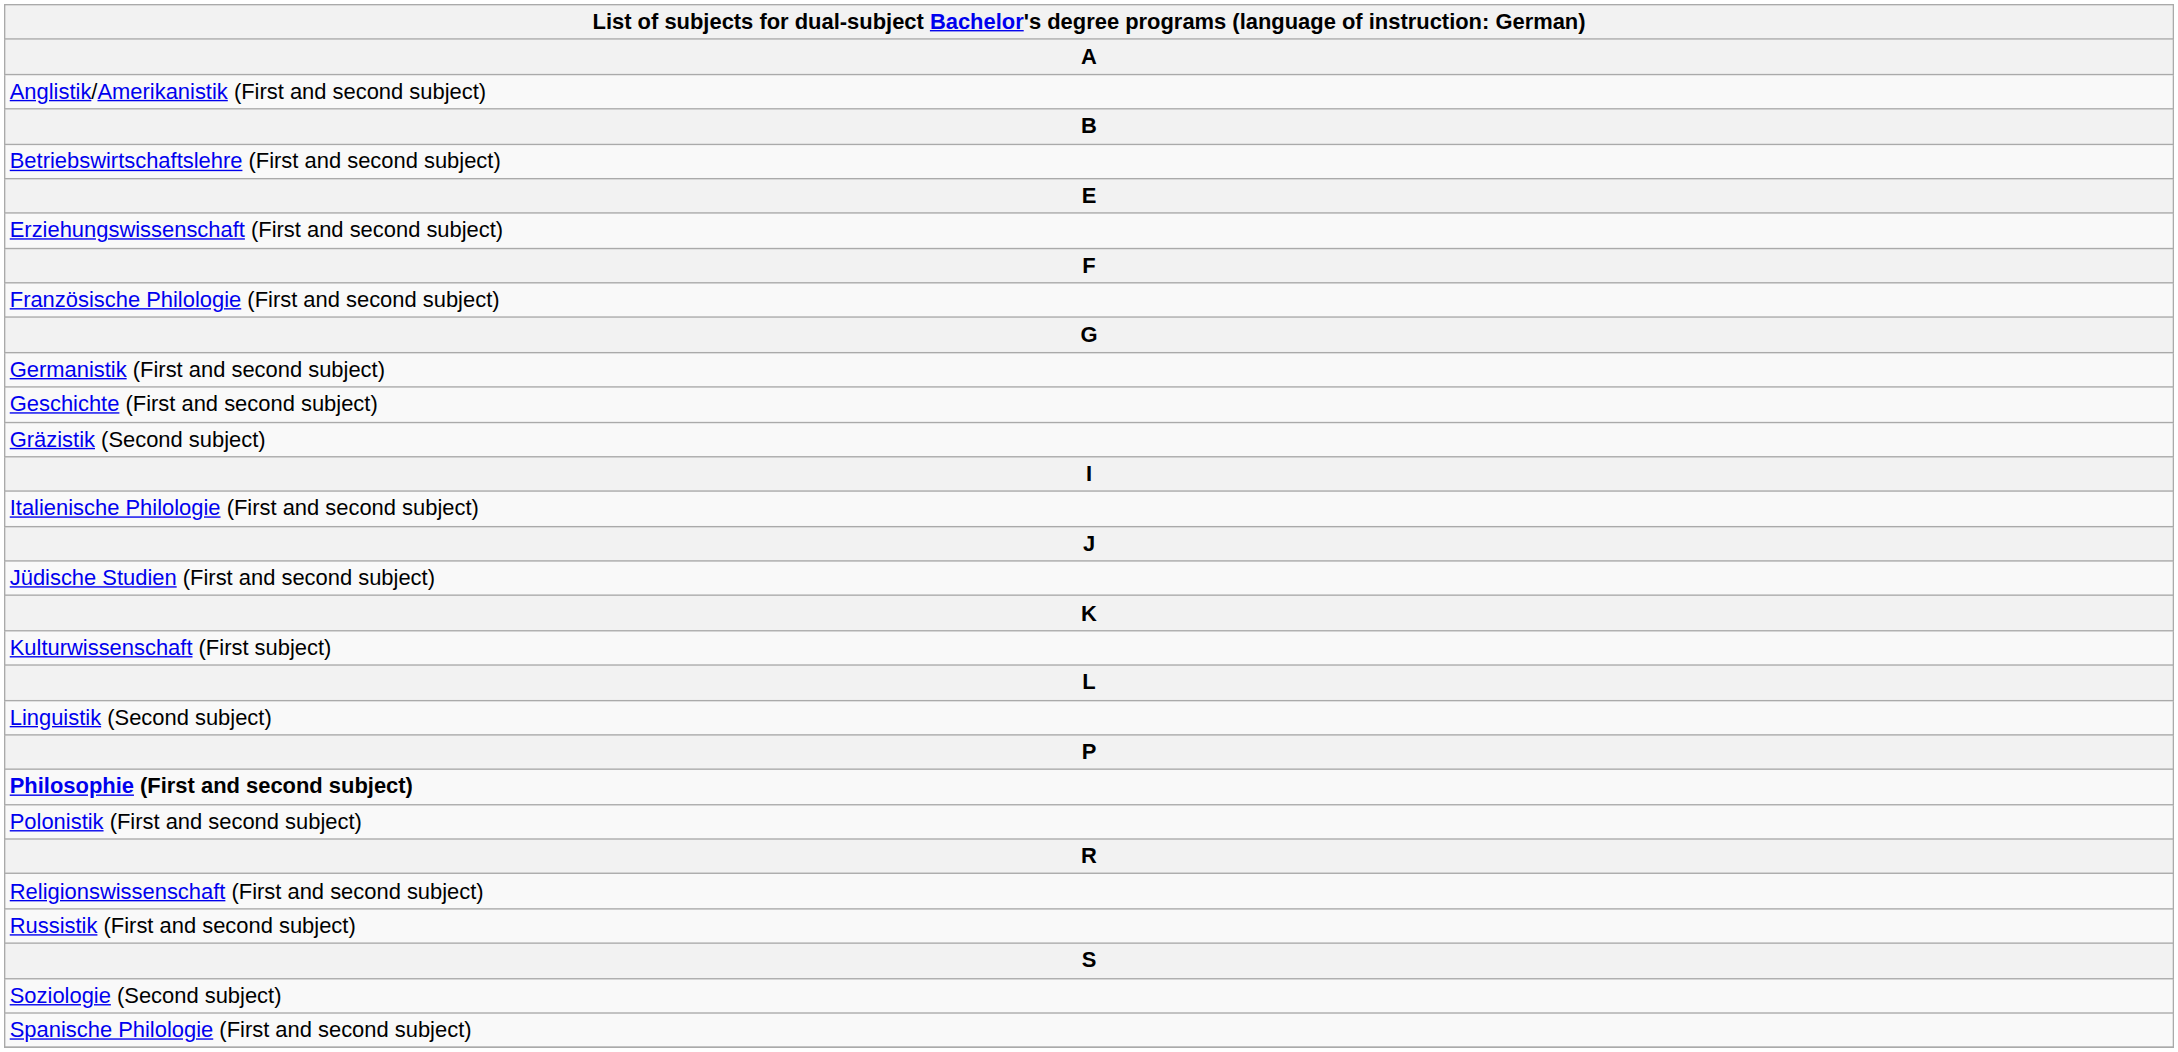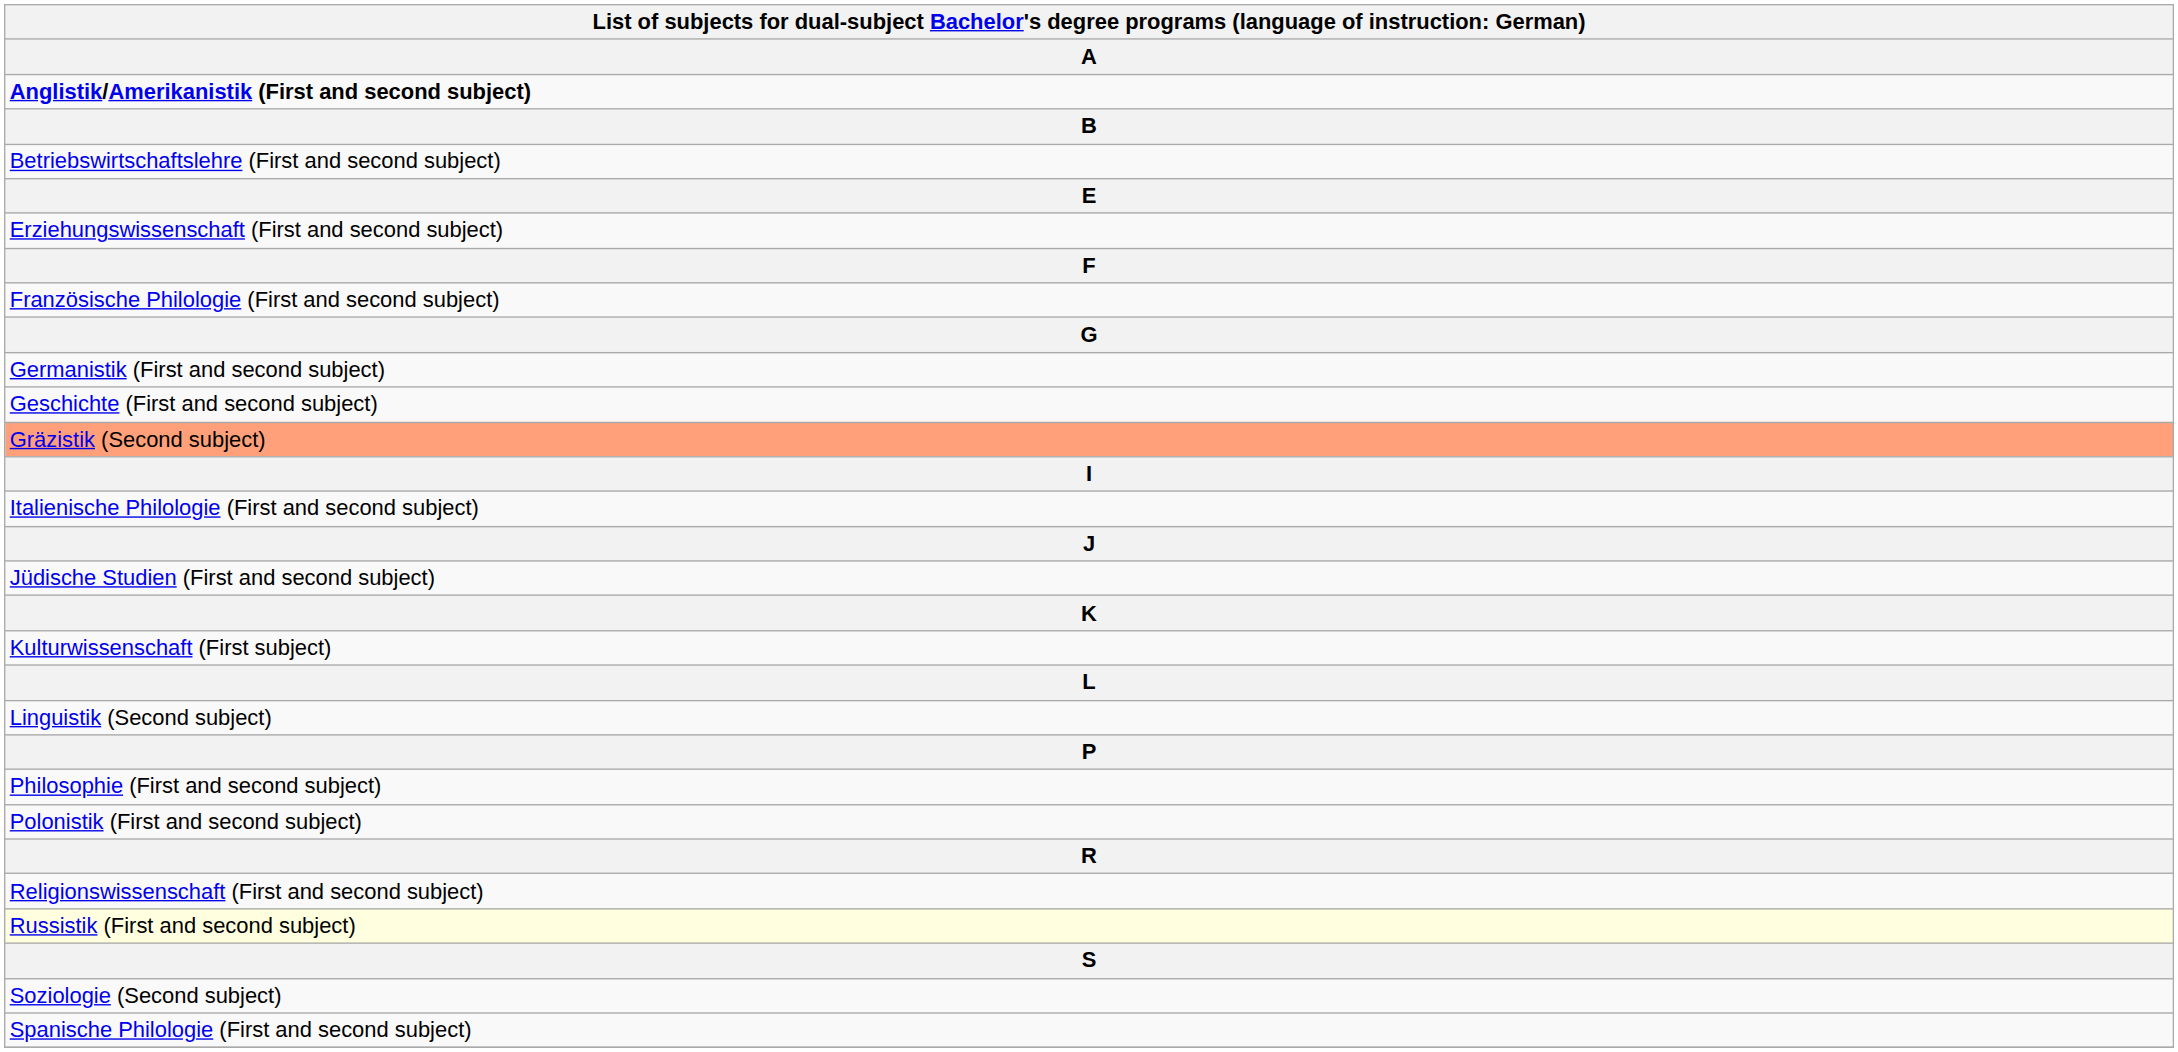(248, 91) normal -> (270, 91) bold
(138, 439) no background -> (138, 439) lightsalmon background
(211, 786) bold -> (196, 786) normal
(183, 925) no background -> (183, 925) lightyellow background
